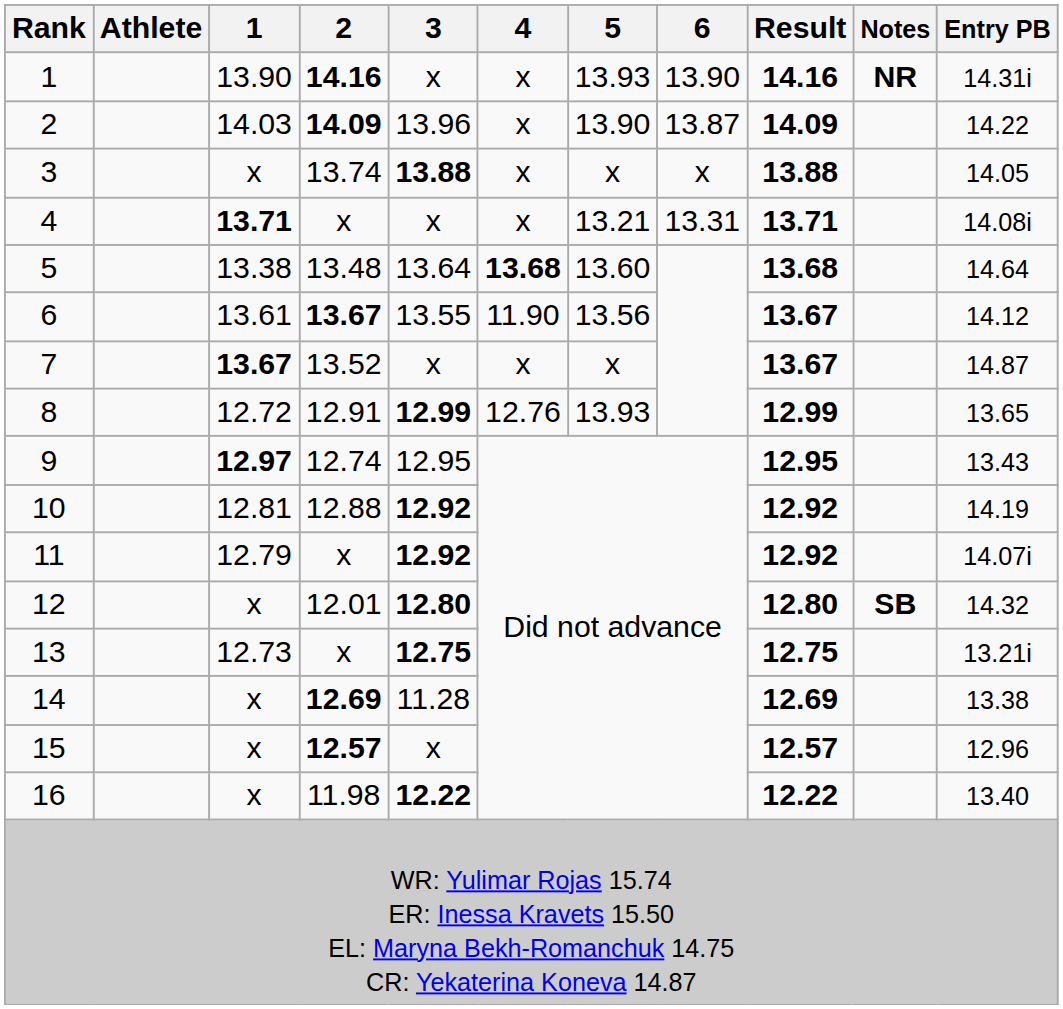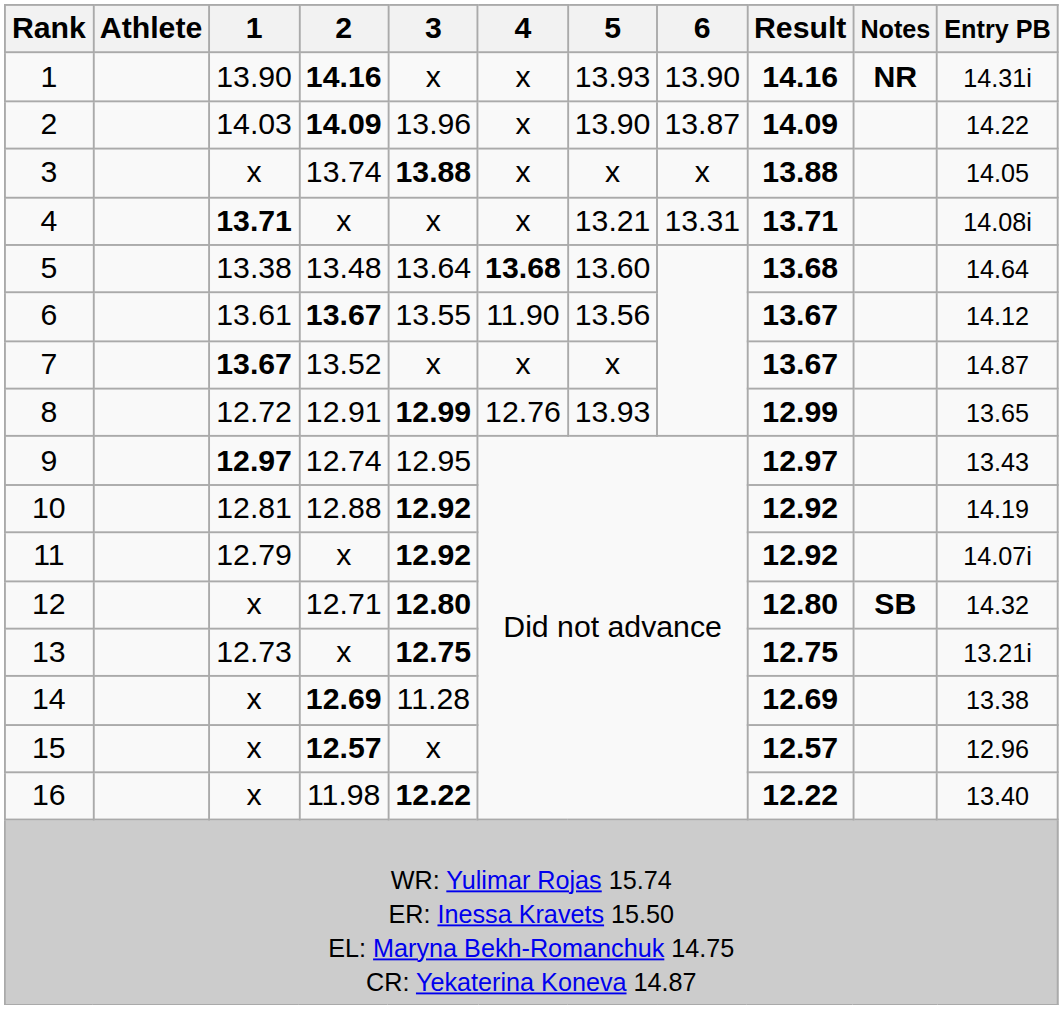(800, 460) 12.95 -> (800, 460) 12.97
(344, 603) 12.01 -> (344, 603) 12.71
